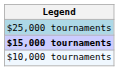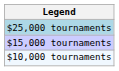(59, 43) bold -> (59, 43) normal
